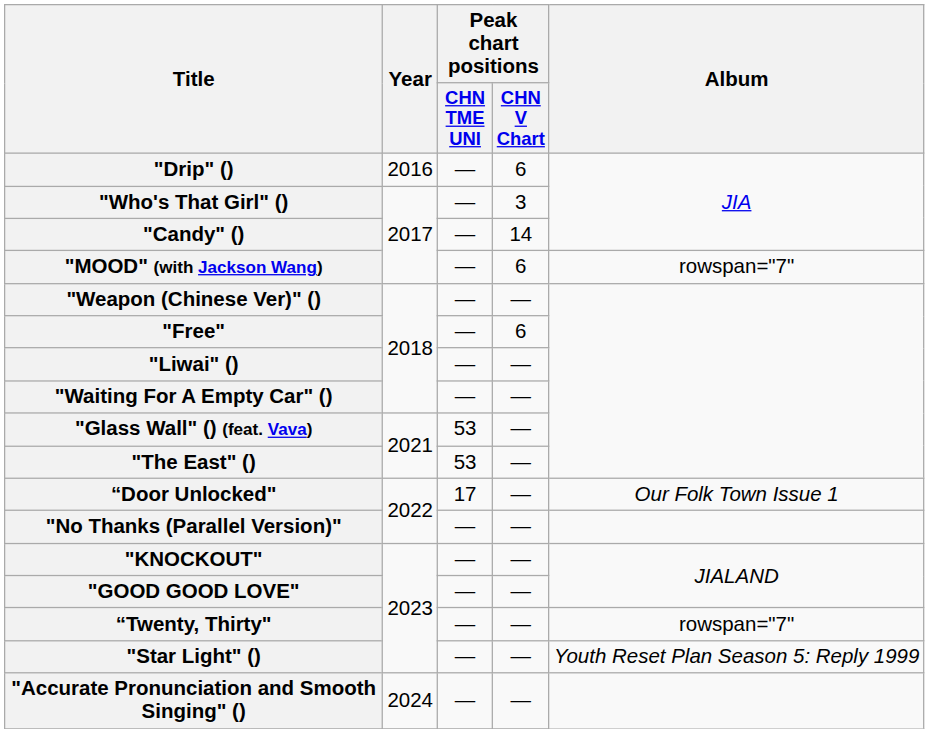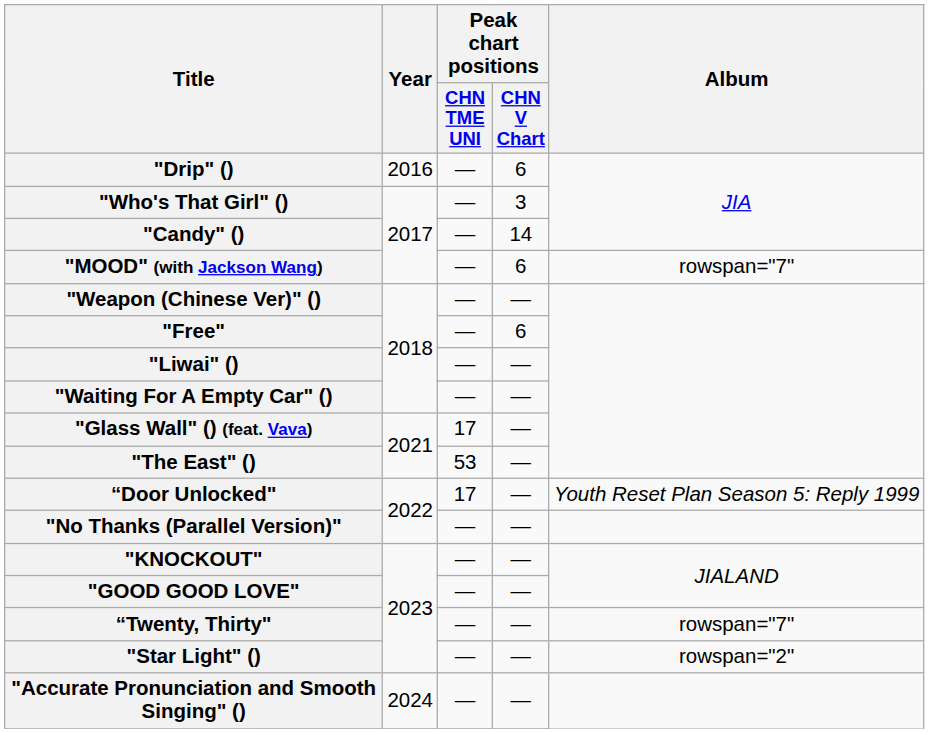(465, 429) 53 -> (465, 429) 17
(737, 494) Our Folk Town Issue 1 -> (737, 494) Youth Reset Plan Season 5: Reply 1999
(737, 656) Youth Reset Plan Season 5: Reply 1999 -> (737, 656) rowspan="2"
